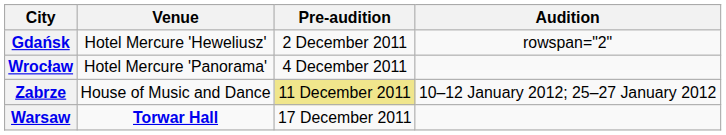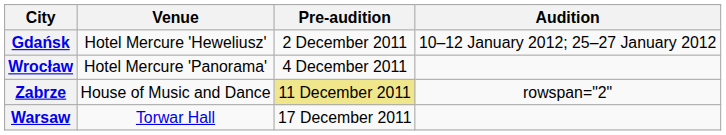(568, 42) rowspan="2" -> (568, 42) 10–12 January 2012; 25–27 January 2012
(568, 93) 10–12 January 2012; 25–27 January 2012 -> (568, 93) rowspan="2"
(176, 118) bold -> (176, 118) normal
